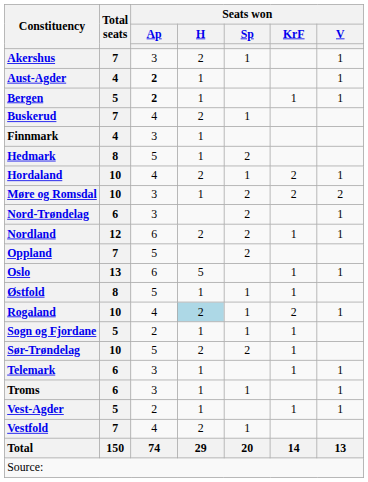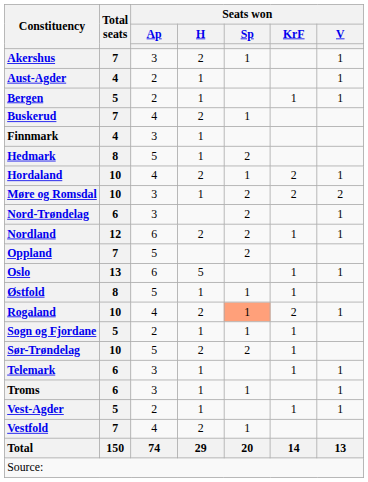(154, 78) bold -> (154, 78) normal
(154, 98) bold -> (154, 98) normal
(201, 312) lightblue background -> (201, 312) no background
(247, 312) no background -> (247, 312) lightsalmon background
